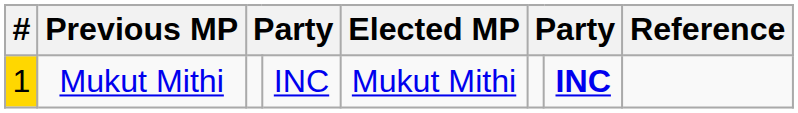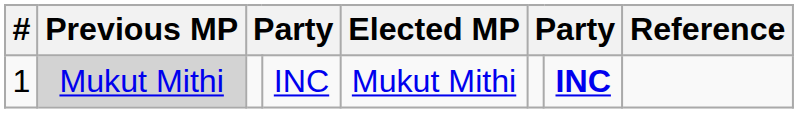(21, 81) gold background -> (21, 81) no background
(142, 81) no background -> (142, 81) lightgrey background
